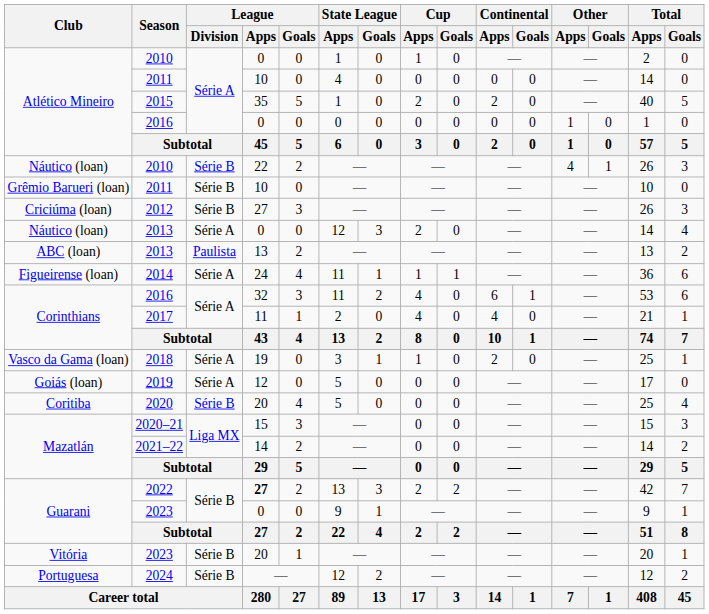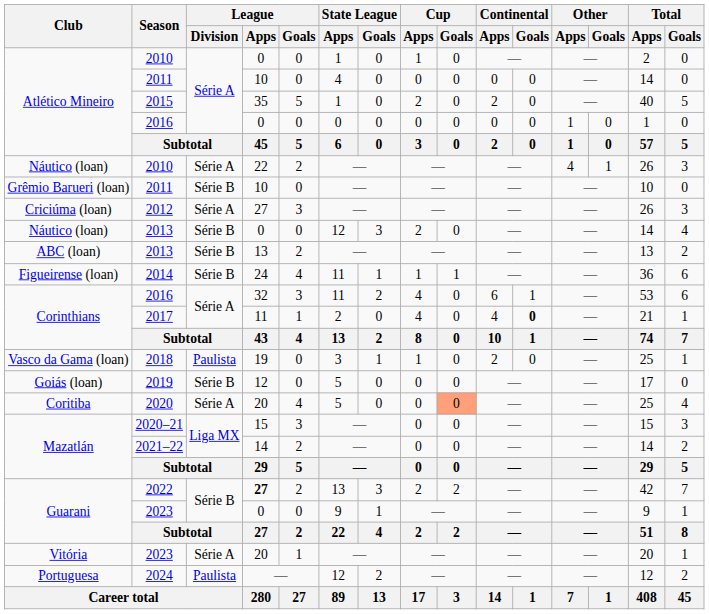(214, 166) Série B -> (214, 166) Série A
(214, 209) Série B -> (214, 209) Série A
(214, 230) Série A -> (214, 230) Série B
(214, 252) Paulista -> (214, 252) Série B
(214, 274) Série A -> (214, 274) Série B
(532, 317) normal -> (532, 317) bold
(214, 360) Série A -> (214, 360) Paulista
(214, 381) Série A -> (214, 381) Série B
(214, 403) Série B -> (214, 403) Série A
(456, 403) no background -> (456, 403) lightsalmon background
(214, 554) Série B -> (214, 554) Série A
(214, 576) Série B -> (214, 576) Paulista
